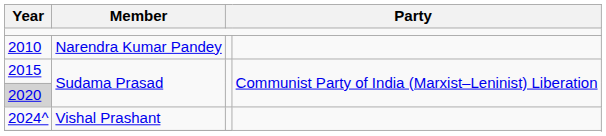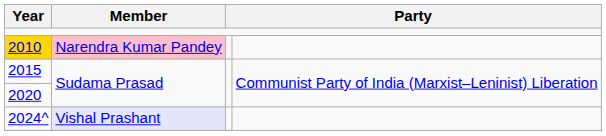(25, 47) no background -> (25, 47) gold background
(139, 47) no background -> (139, 47) pink background
(25, 94) lightgrey background -> (25, 94) no background
(108, 118) no background -> (108, 118) lavender background
